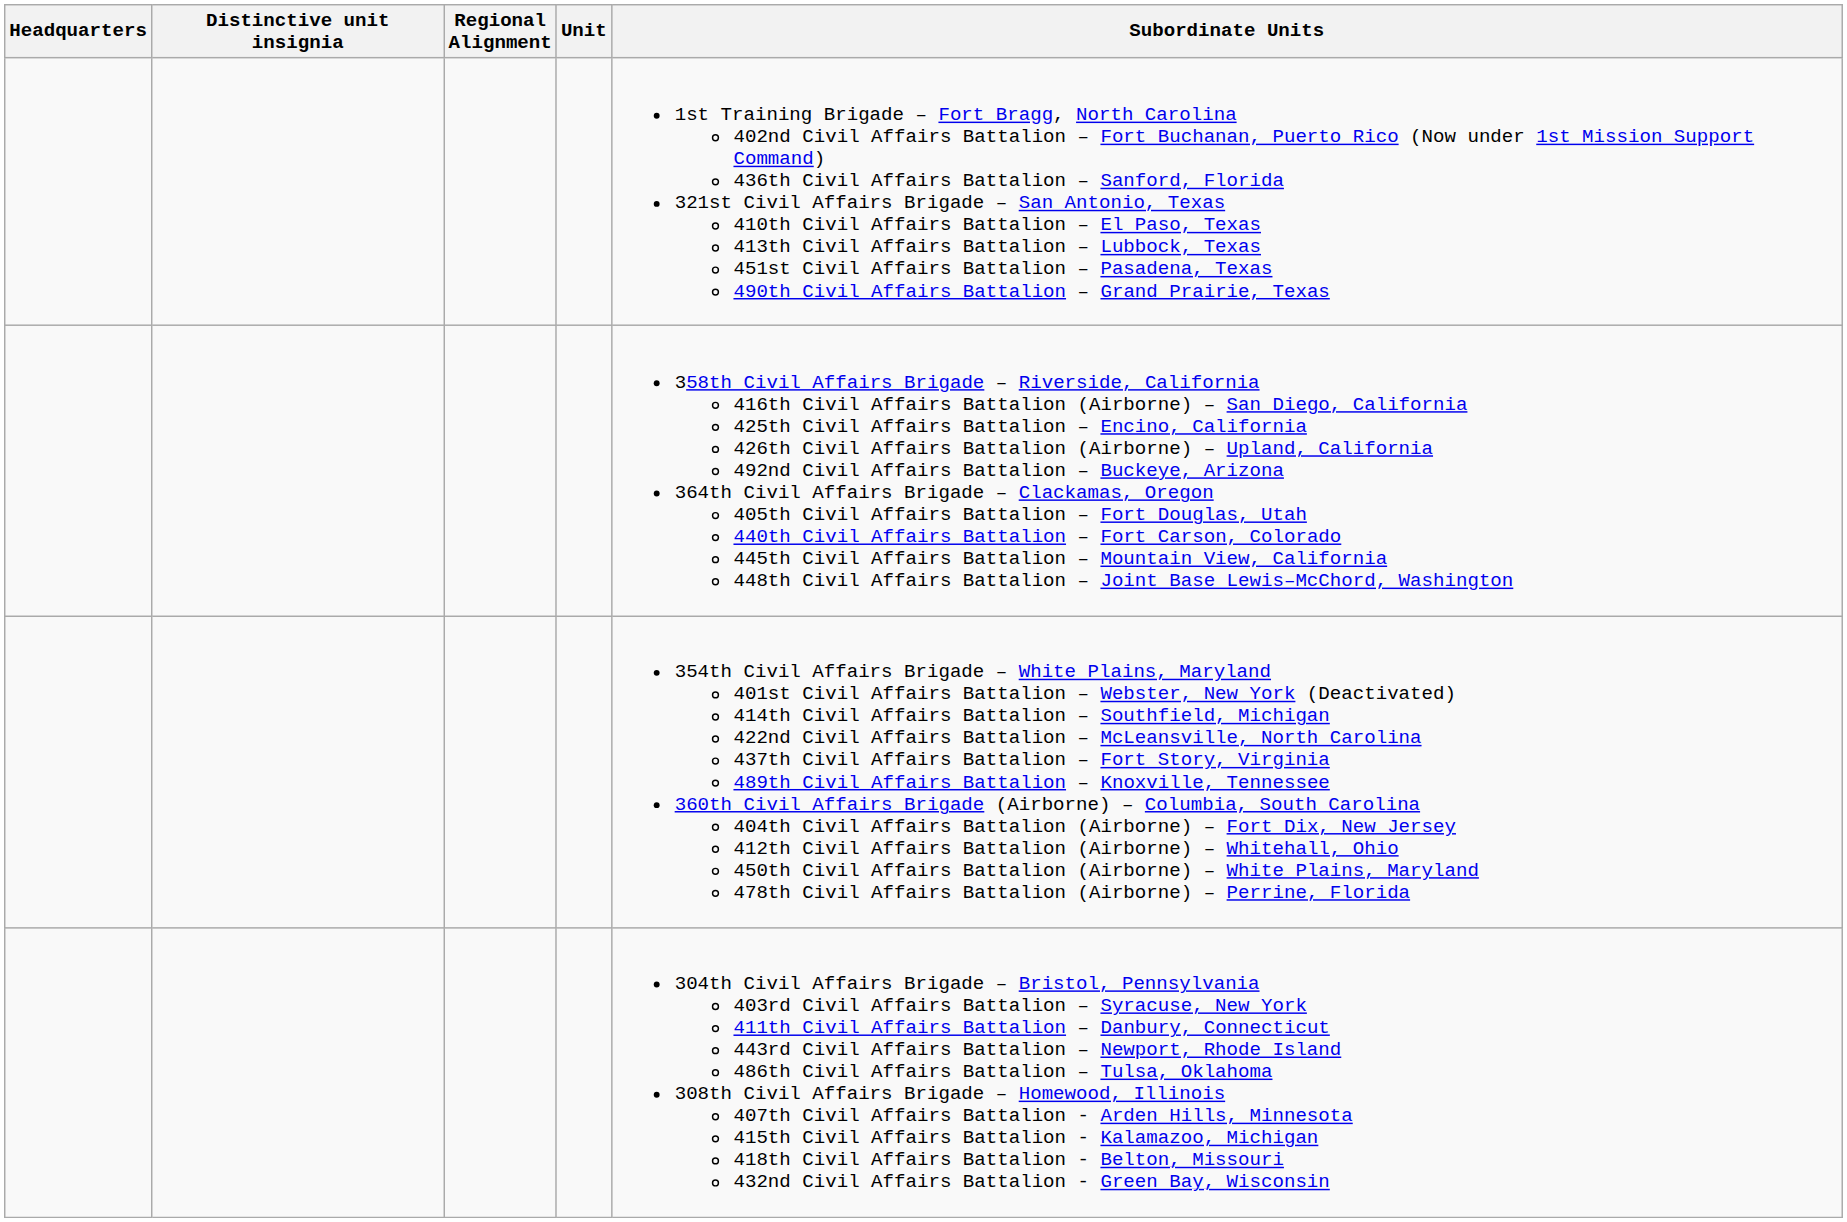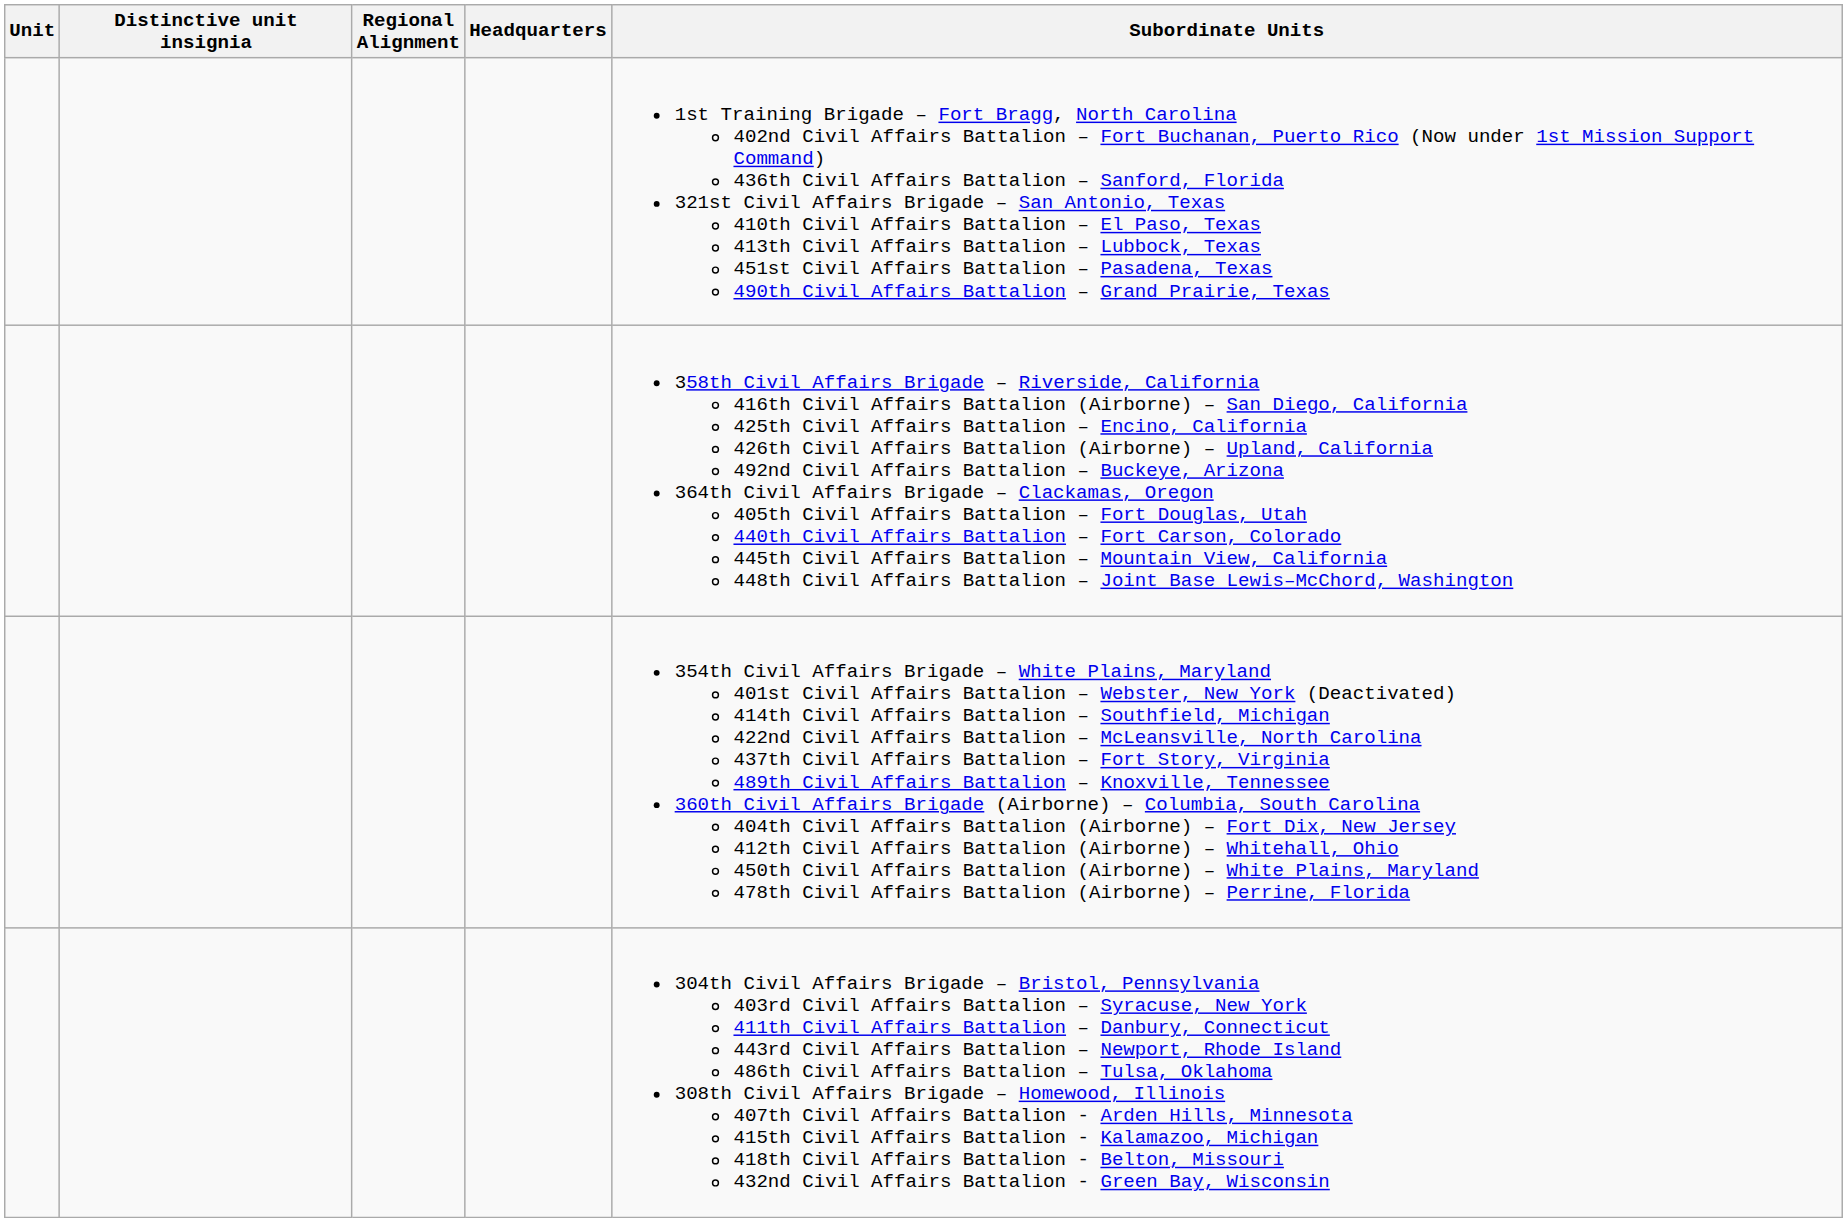columns swapped: (584, 31) <-> (78, 31)
